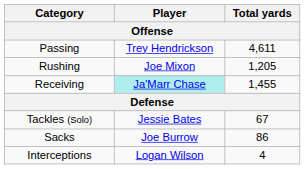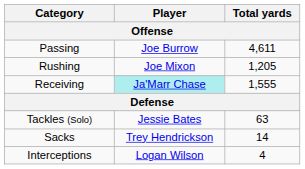(170, 48) Trey Hendrickson -> (170, 48) Joe Burrow
(262, 84) 1,455 -> (262, 84) 1,555
(262, 119) 67 -> (262, 119) 63
(170, 137) Joe Burrow -> (170, 137) Trey Hendrickson
(262, 137) 86 -> (262, 137) 14
